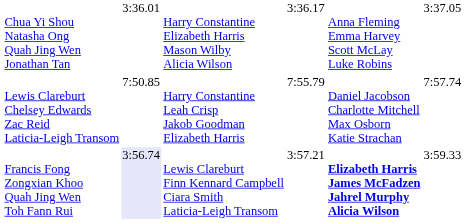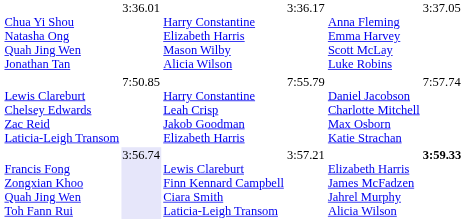(374, 190) bold -> (371, 190) normal
(442, 155) normal -> (442, 155) bold
